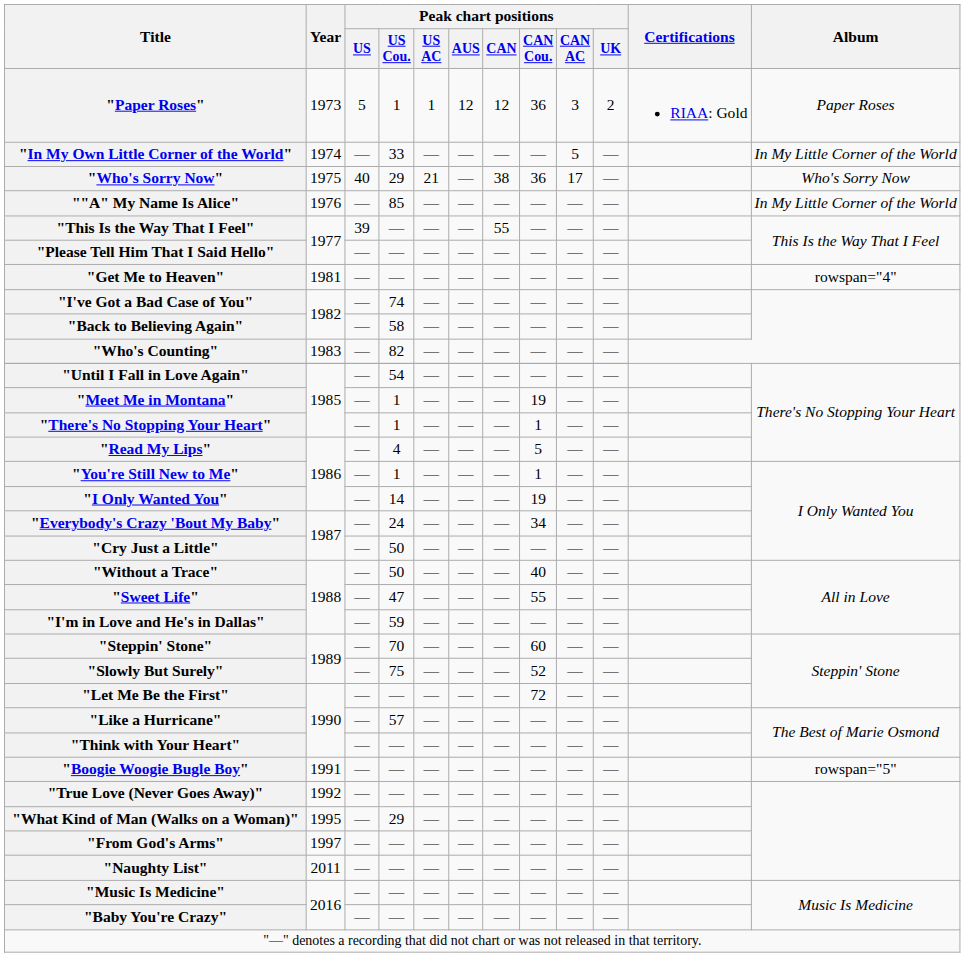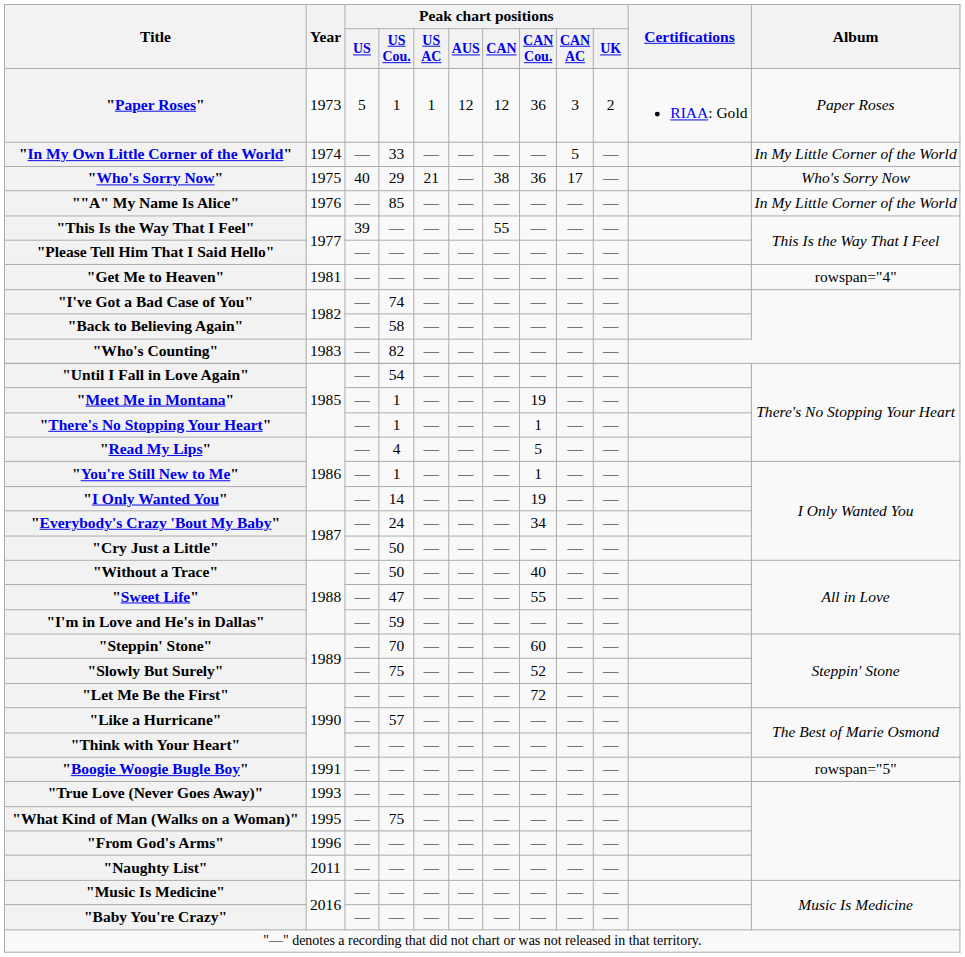(326, 794) 1992 -> (326, 794) 1993
(397, 818) 29 -> (397, 818) 75
(326, 843) 1997 -> (326, 843) 1996
